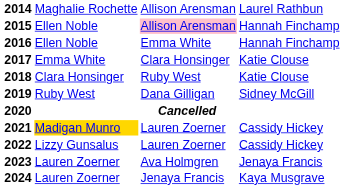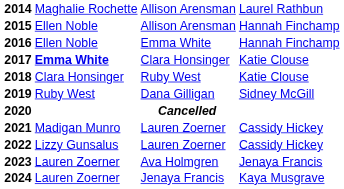(188, 26) pink background -> (188, 26) no background
(70, 60) normal -> (72, 60) bold
(78, 127) gold background -> (78, 127) no background
